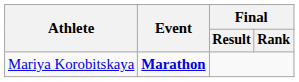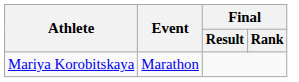(173, 64) bold -> (170, 64) normal
